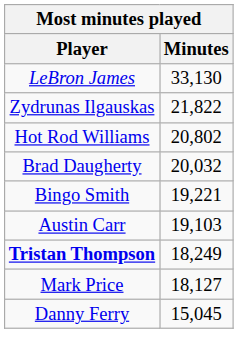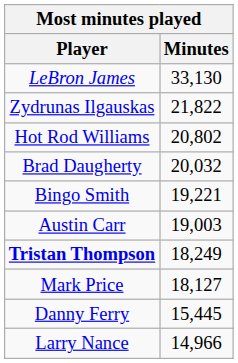(196, 225) 19,103 -> (196, 225) 19,003
(196, 313) 15,045 -> (196, 313) 15,445
+ row: (82, 343)
